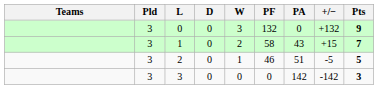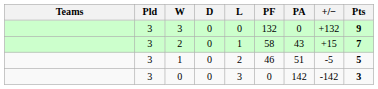columns swapped: (239, 12) <-> (180, 12)
